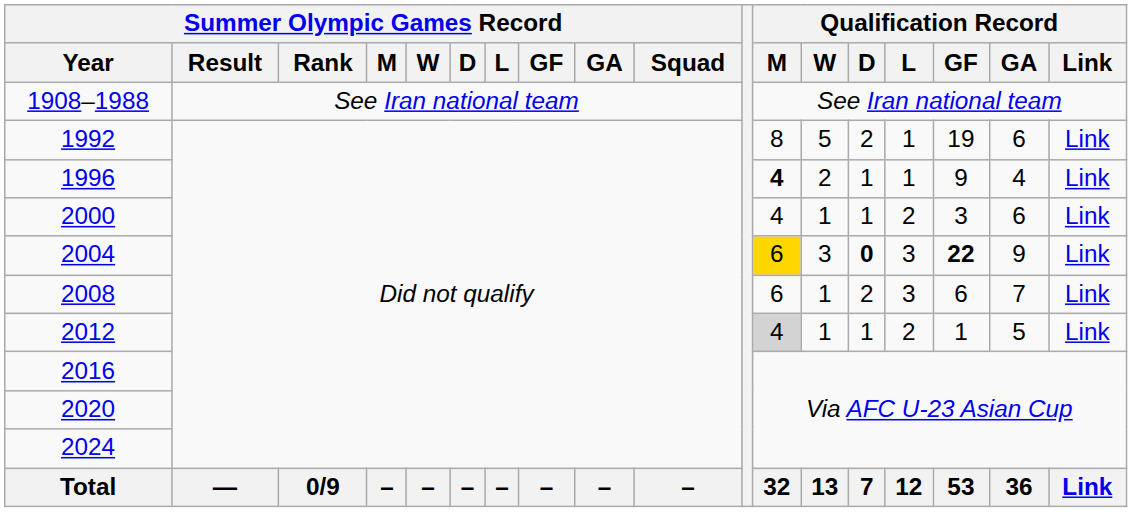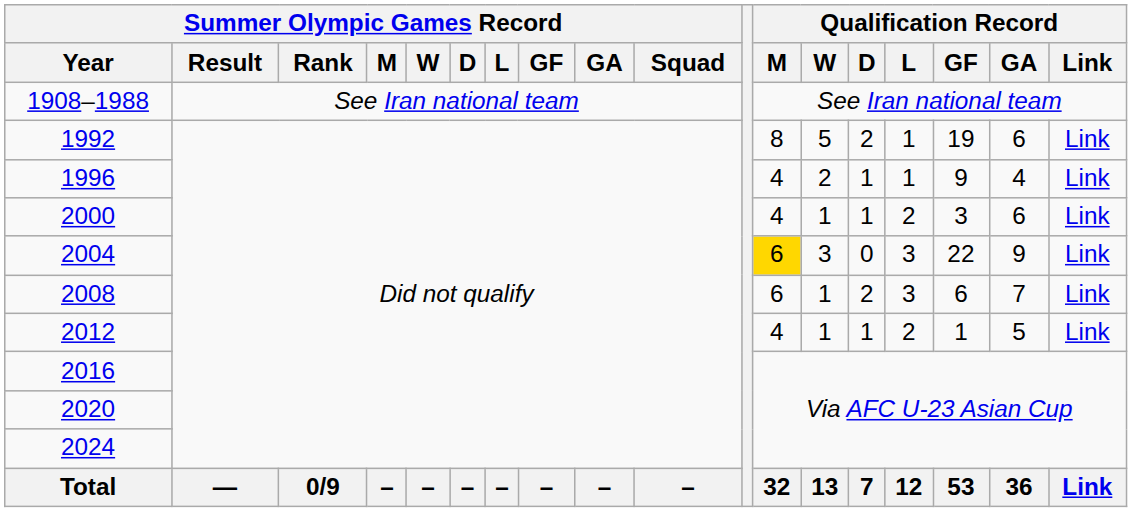(777, 178) bold -> (777, 178) normal
(867, 255) bold -> (867, 255) normal
(961, 255) bold -> (961, 255) normal
(777, 332) lightgrey background -> (777, 332) no background
